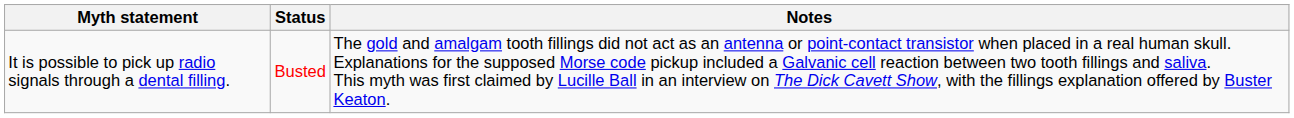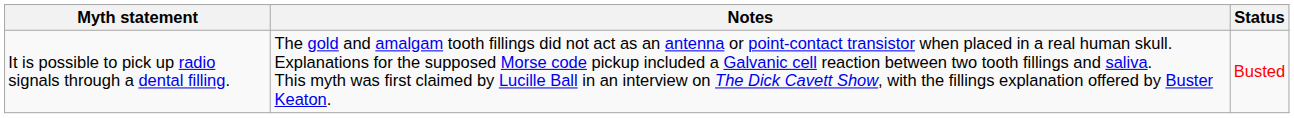columns swapped: (300, 17) <-> (809, 17)
